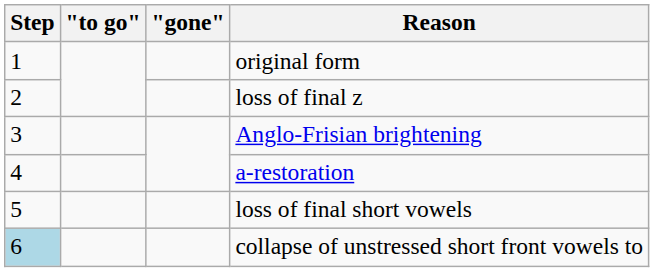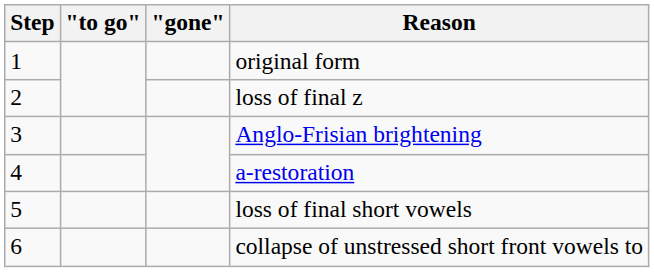(16, 246) lightblue background -> (16, 246) no background
